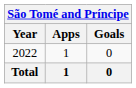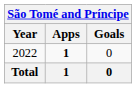(66, 53) normal -> (66, 53) bold
